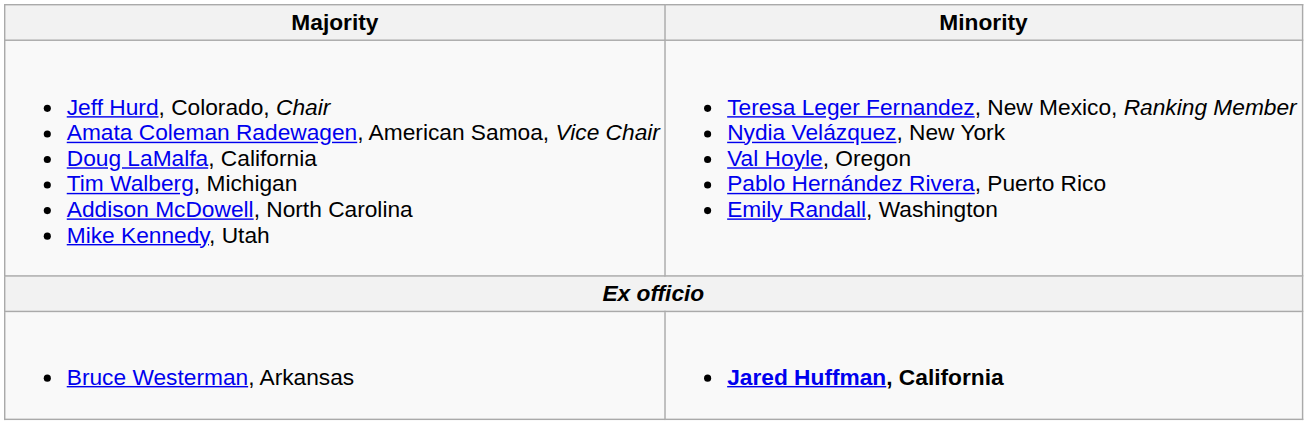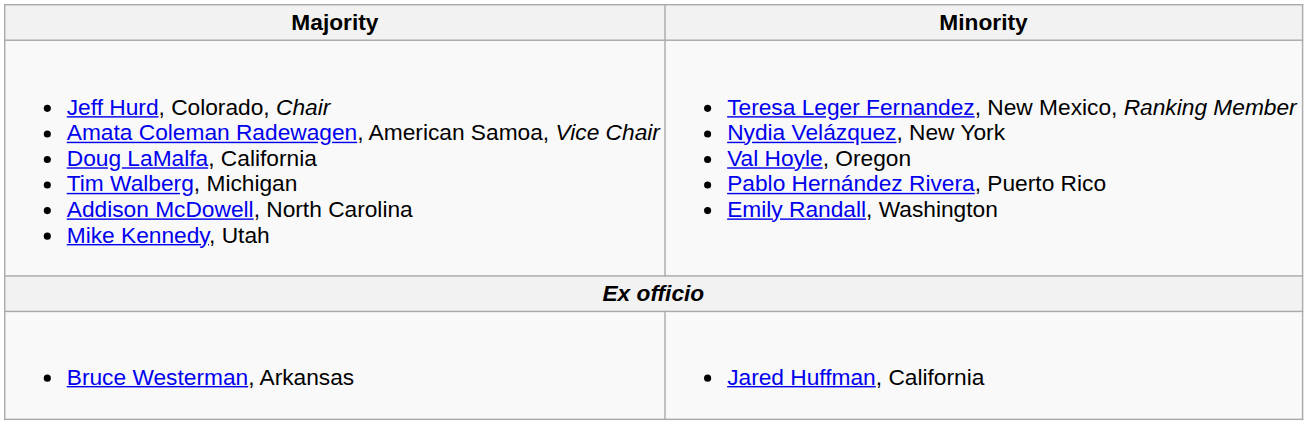(984, 378) bold -> (984, 378) normal
